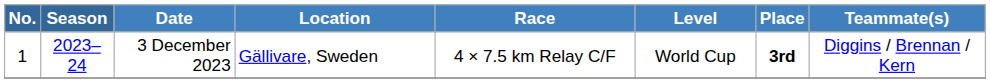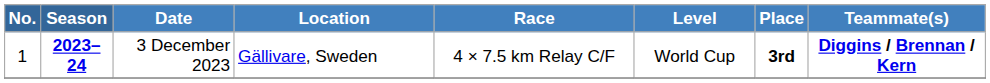(77, 55) normal -> (77, 55) bold
(897, 55) normal -> (897, 55) bold
